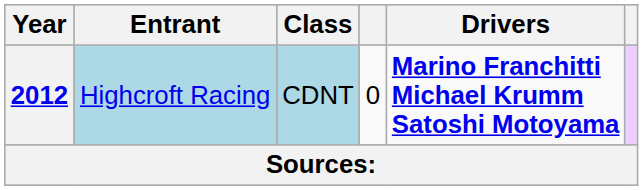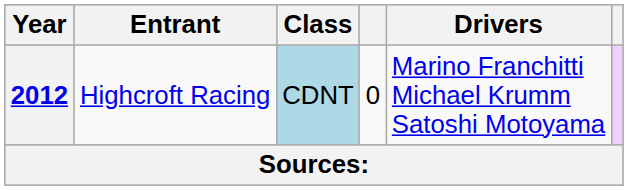(175, 94) lightblue background -> (175, 94) no background
(506, 94) bold -> (499, 94) normal
